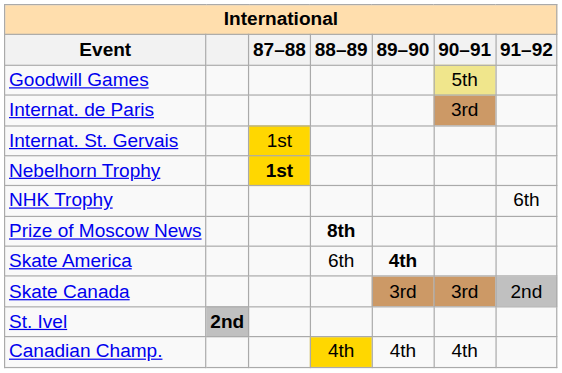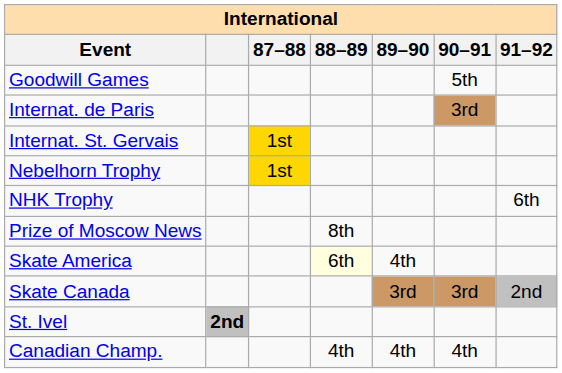(465, 79) khaki background -> (465, 79) no background
(279, 170) bold -> (279, 170) normal
(341, 230) bold -> (341, 230) normal
(341, 261) no background -> (341, 261) lightyellow background
(403, 261) bold -> (403, 261) normal
(341, 351) gold background -> (341, 351) no background
